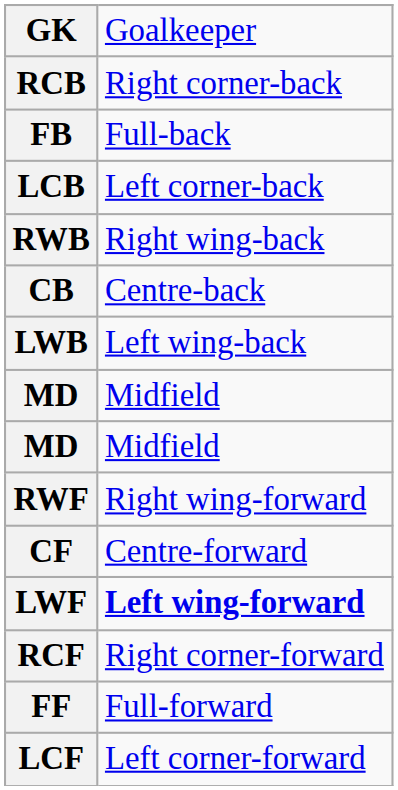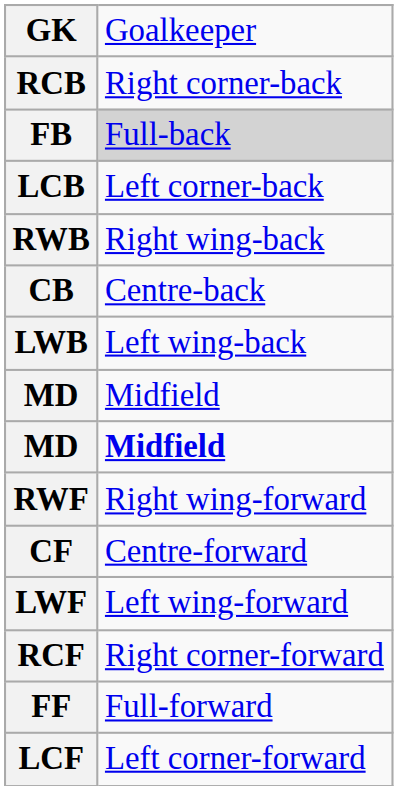(168, 134) no background -> (168, 134) lightgrey background
(162, 446) normal -> (165, 446) bold
(235, 602) bold -> (227, 602) normal
